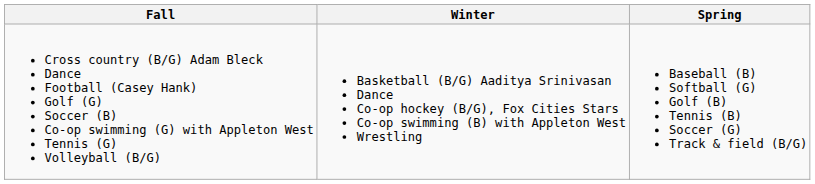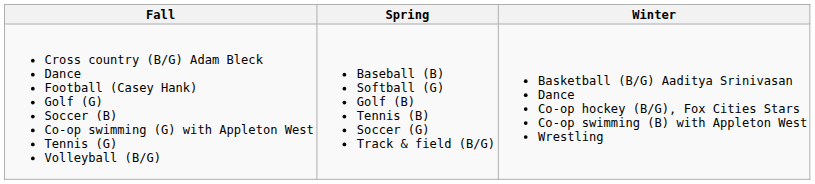columns swapped: (473, 14) <-> (720, 14)
